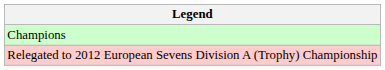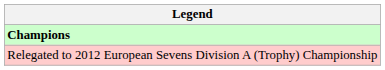(37, 34) normal -> (39, 34) bold
